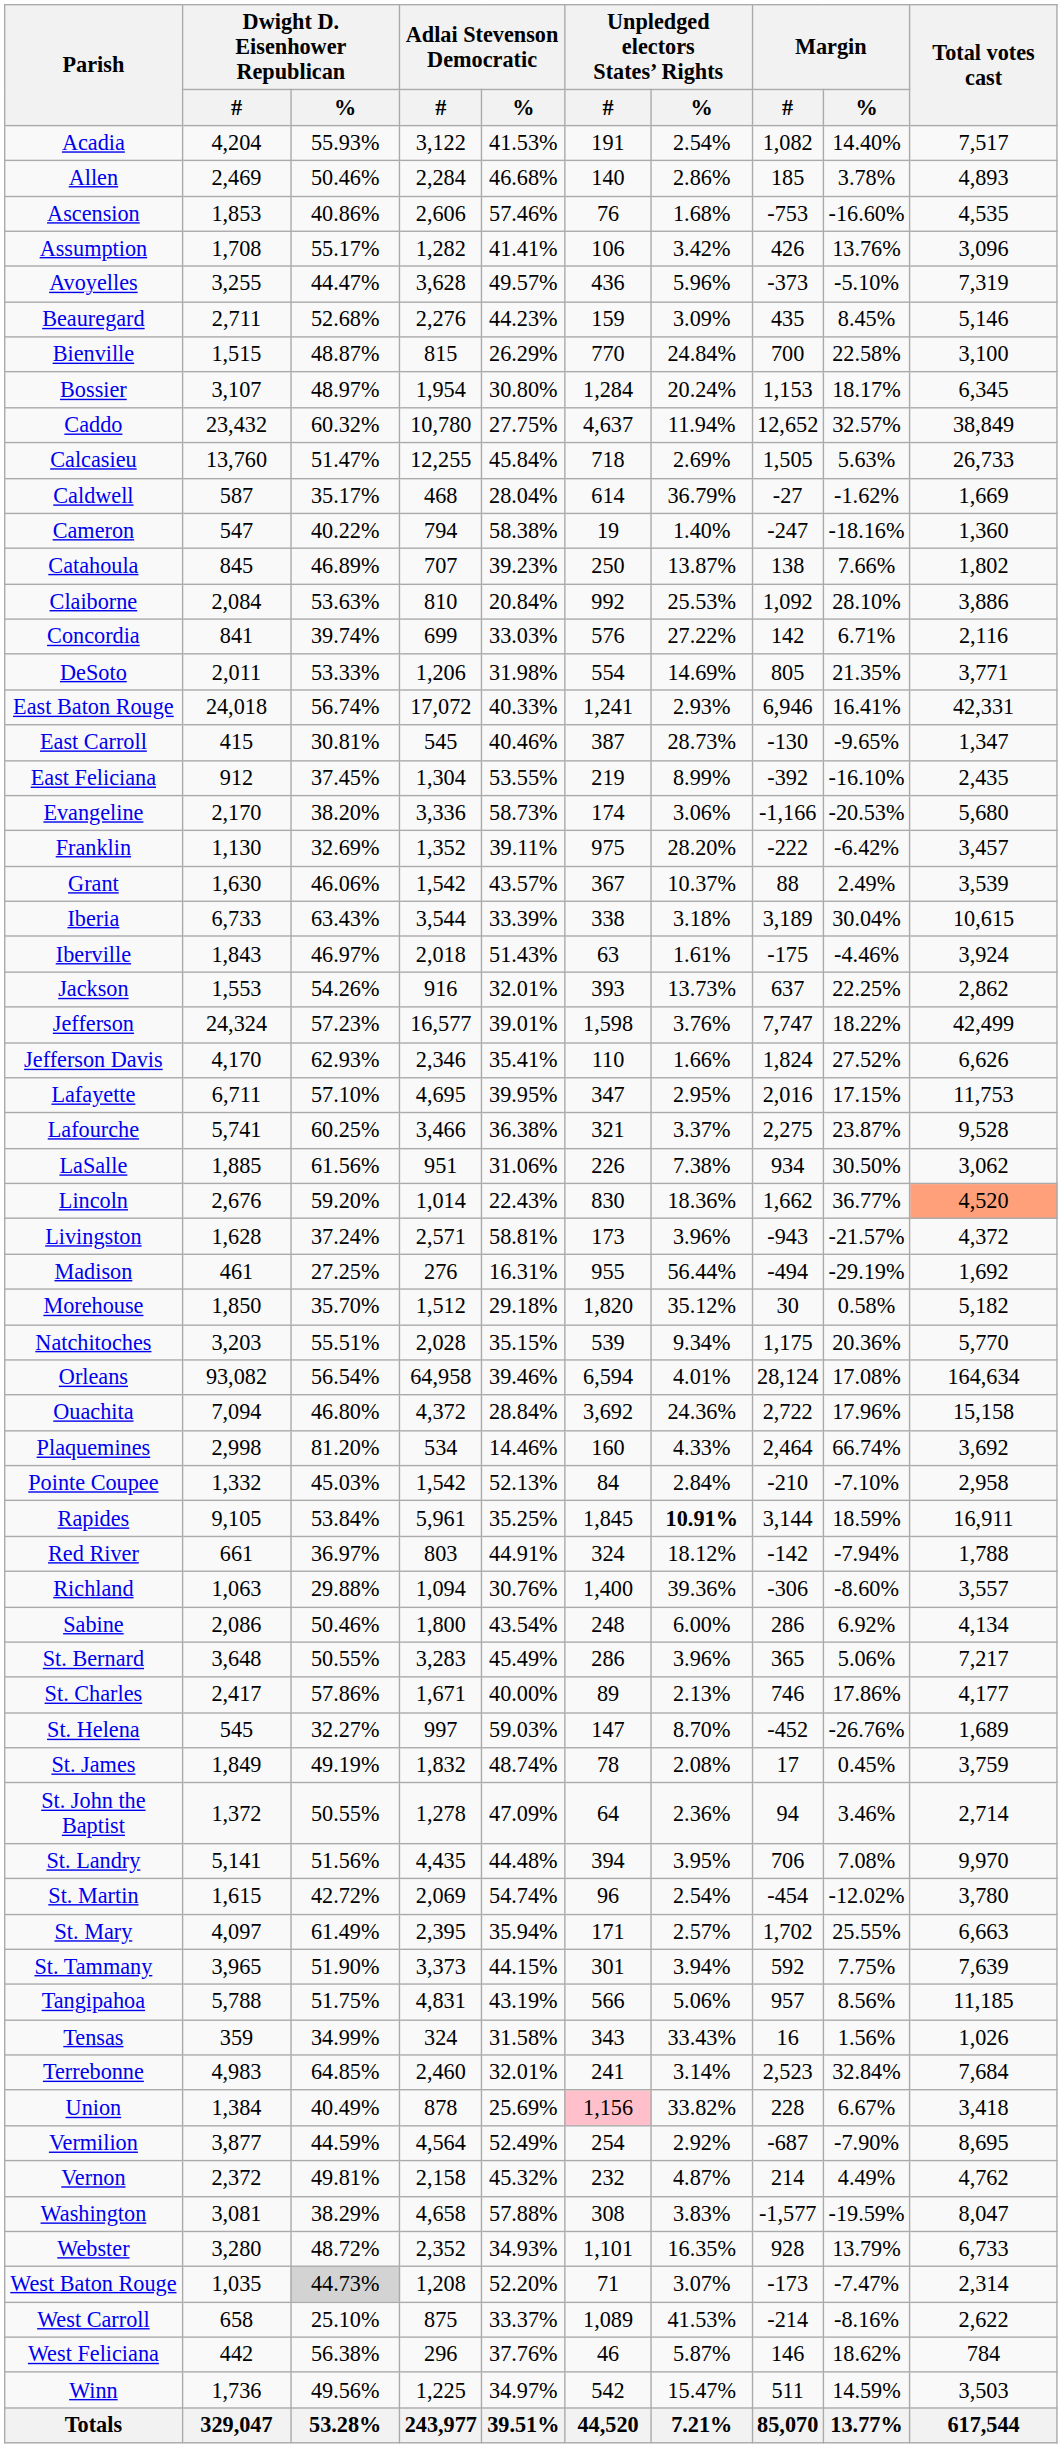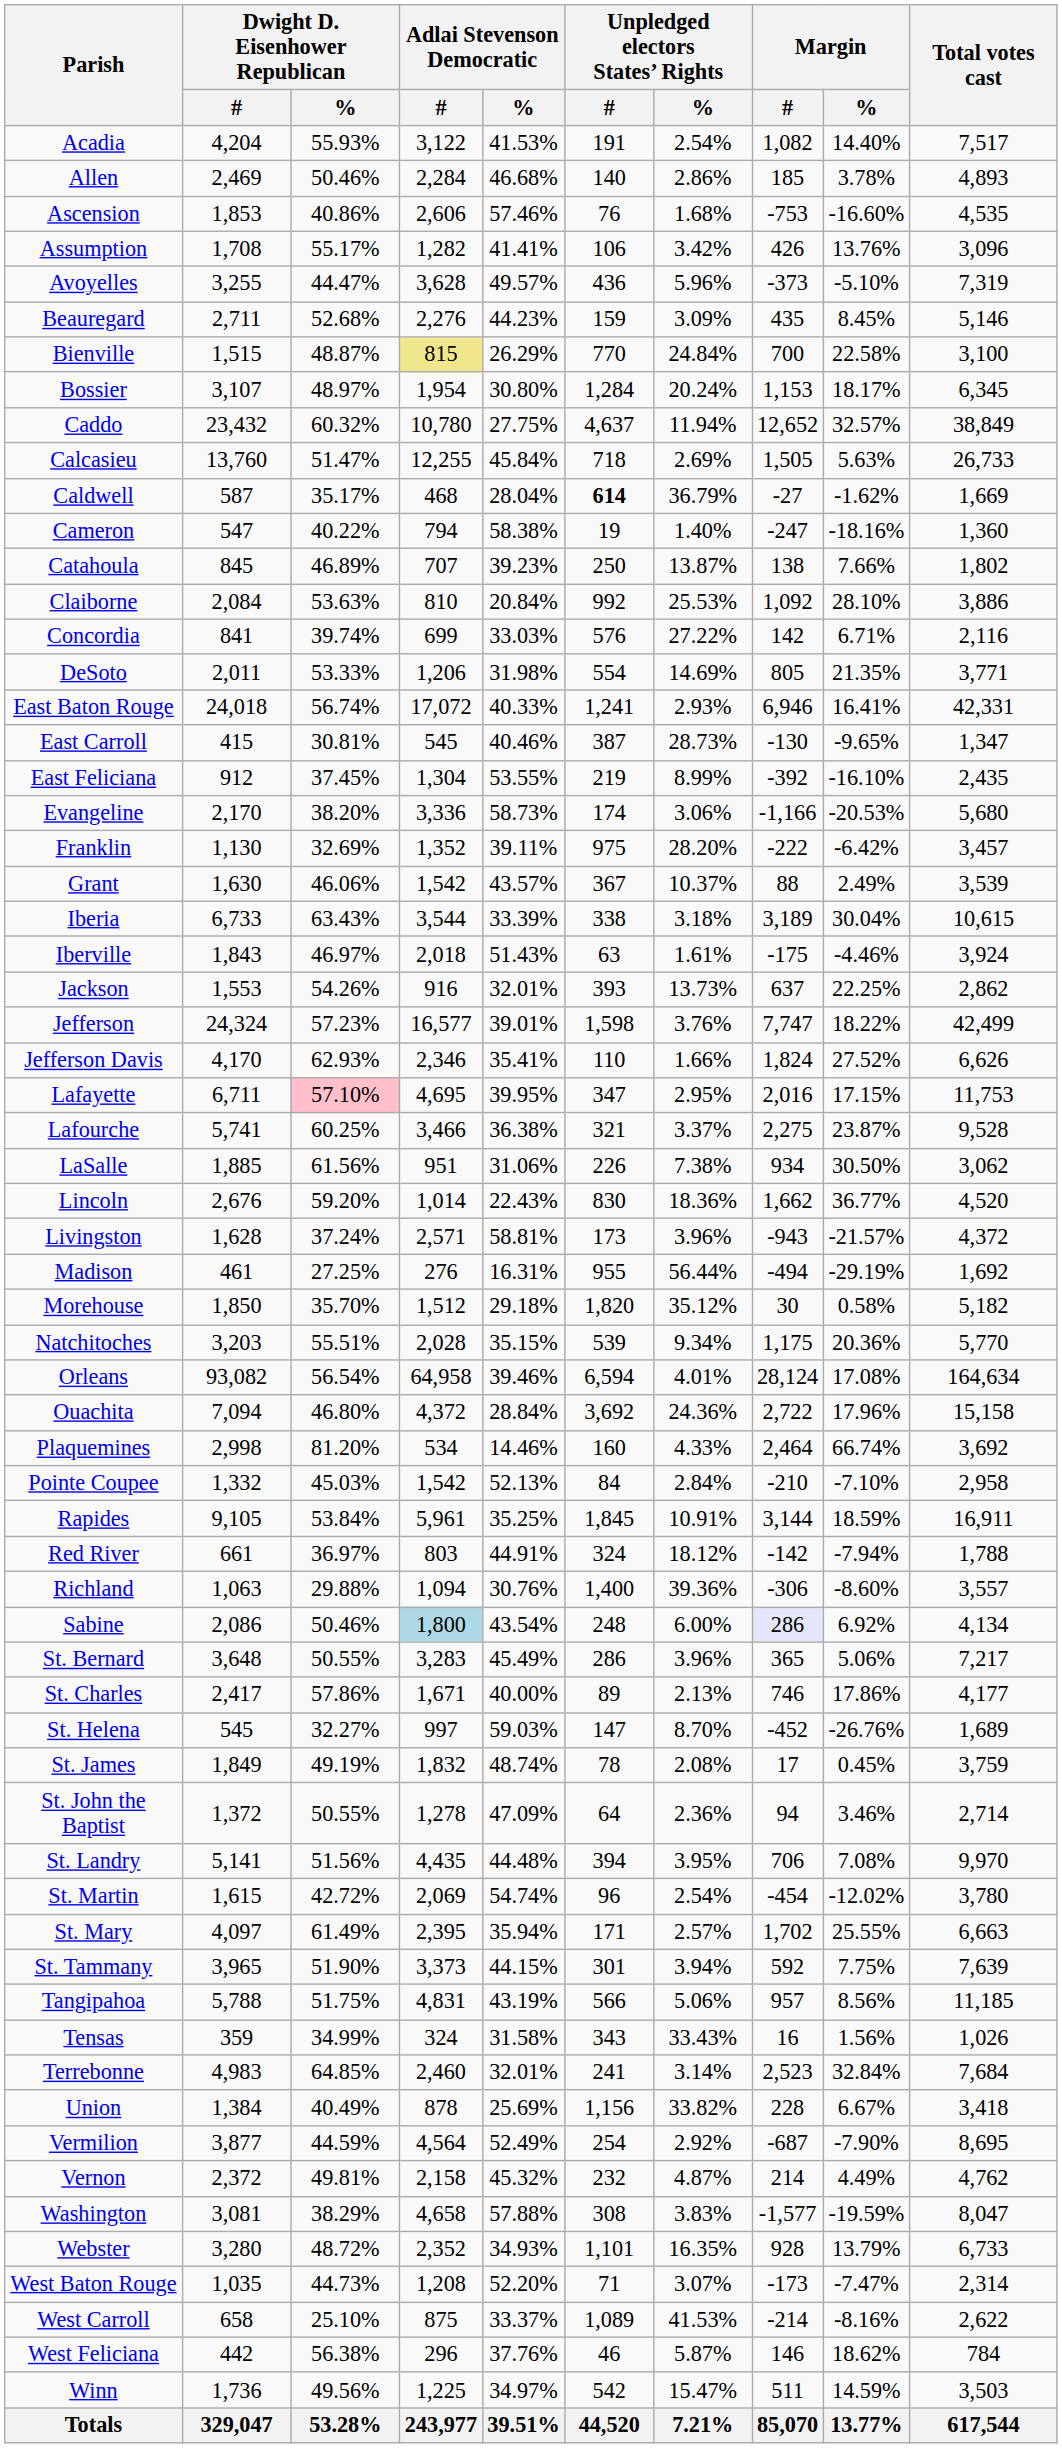(441, 354) no background -> (441, 354) khaki background
(608, 495) normal -> (609, 495) bold
(345, 1095) no background -> (345, 1095) pink background
(984, 1200) lightsalmon background -> (983, 1200) no background
(702, 1518) bold -> (703, 1518) normal
(441, 1624) no background -> (441, 1624) lightblue background
(788, 1624) no background -> (788, 1624) lavender background
(608, 2107) pink background -> (609, 2107) no background
(345, 2284) lightgrey background -> (345, 2284) no background
